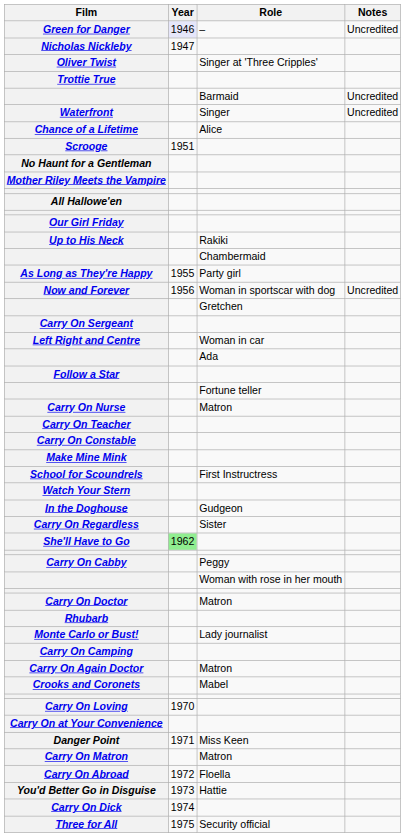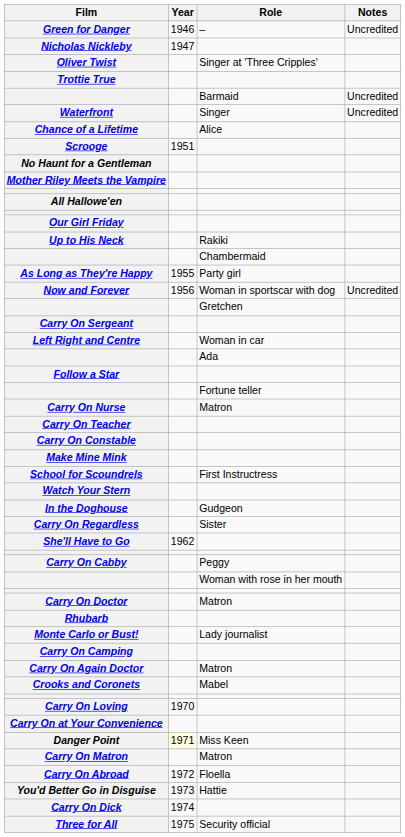(183, 29) lavender background -> (183, 29) no background
(183, 541) lightgreen background -> (183, 541) no background
(183, 740) no background -> (183, 740) lightyellow background
